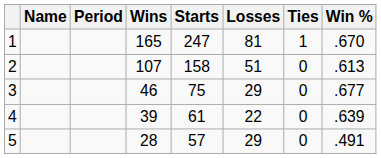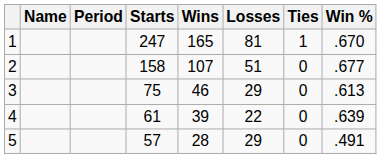columns swapped: (197, 16) <-> (149, 16)
(349, 66) .613 -> (349, 66) .677
(349, 91) .677 -> (349, 91) .613
